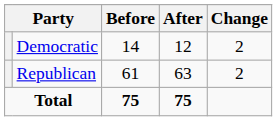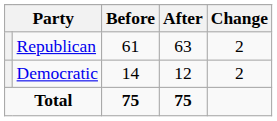rows swapped: (56, 73) <-> (57, 45)
